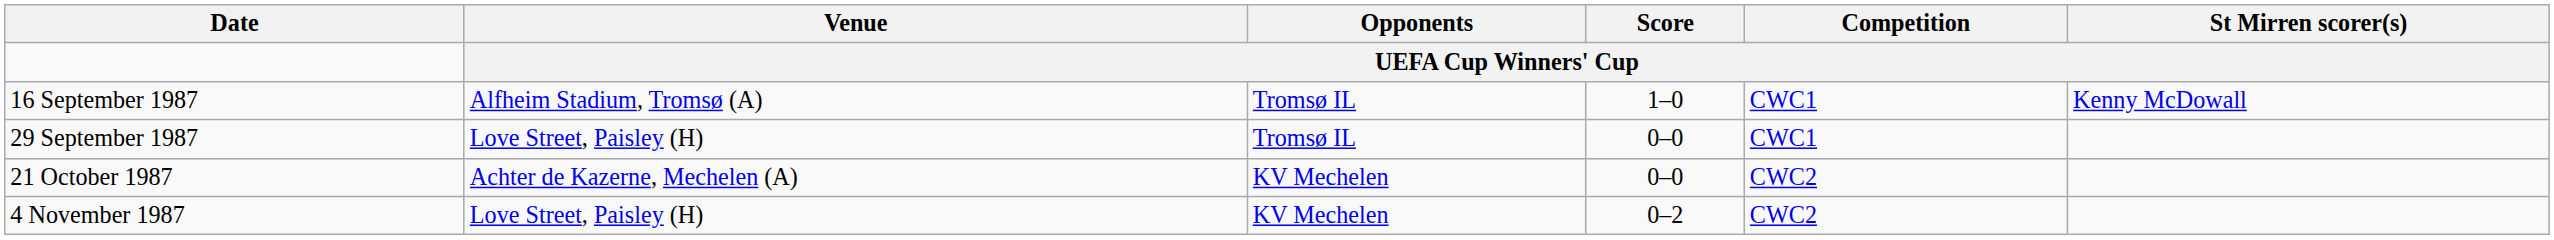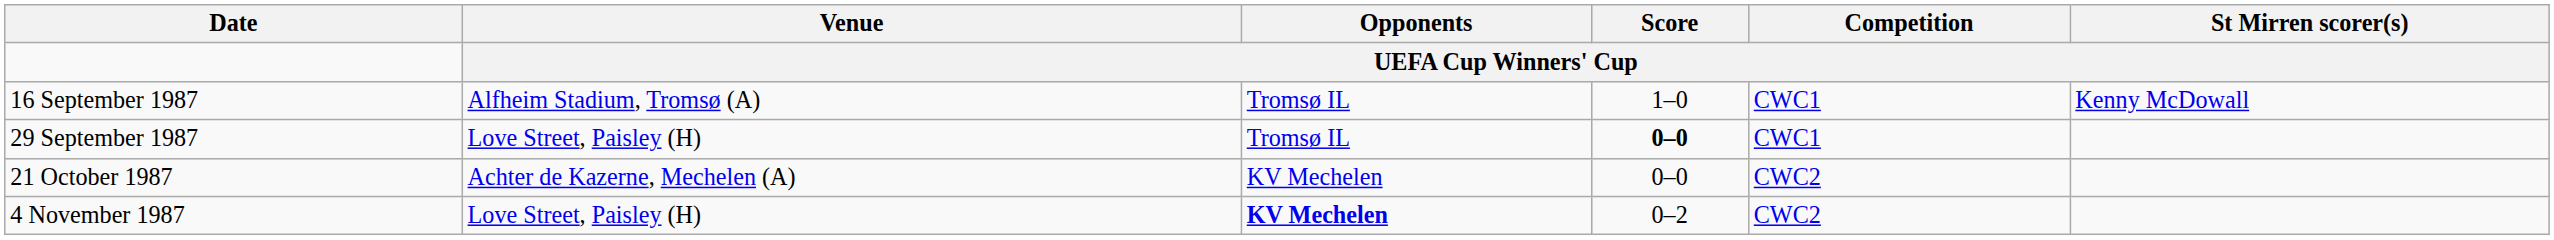(1665, 138) normal -> (1670, 138) bold
(1321, 215) normal -> (1317, 215) bold
